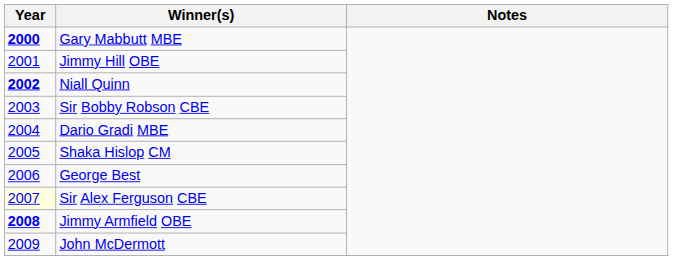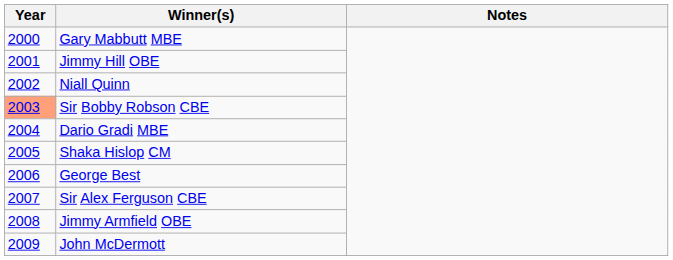(24, 38) bold -> (24, 38) normal
(24, 84) bold -> (24, 84) normal
(24, 107) no background -> (24, 107) lightsalmon background
(24, 198) lightyellow background -> (24, 198) no background
(24, 221) bold -> (24, 221) normal
